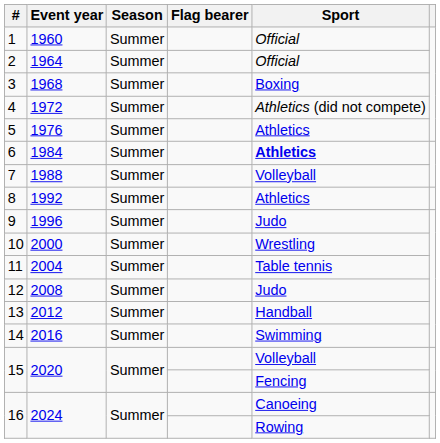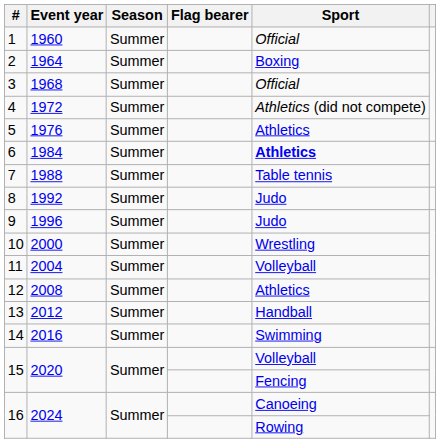(277, 61) Official -> (277, 61) Boxing
(277, 84) Boxing -> (277, 84) Official
(286, 175) Volleyball -> (294, 175) Table tennis
(282, 198) Athletics -> (271, 198) Judo
(294, 267) Table tennis -> (286, 267) Volleyball
(271, 289) Judo -> (282, 289) Athletics
